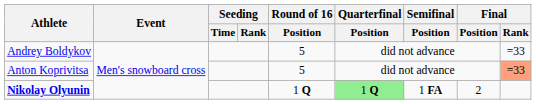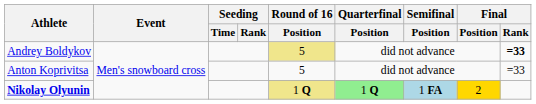(302, 51) no background -> (302, 51) khaki background
(516, 51) normal -> (516, 51) bold
(516, 71) lightsalmon background -> (516, 71) no background
(302, 90) no background -> (302, 90) khaki background
(430, 90) no background -> (430, 90) lightblue background
(479, 90) no background -> (479, 90) gold background
